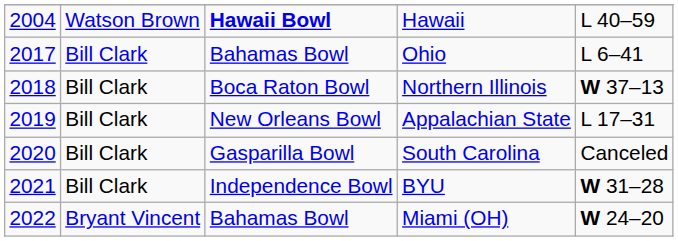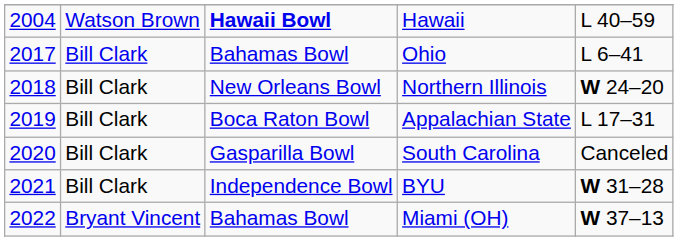(290, 86) Boca Raton Bowl -> (295, 86) New Orleans Bowl
(622, 86) W 37–13 -> (622, 86) W 24–20
(295, 119) New Orleans Bowl -> (290, 119) Boca Raton Bowl
(622, 218) W 24–20 -> (622, 218) W 37–13
